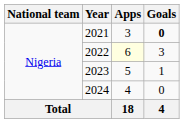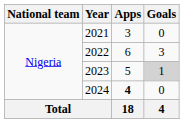(161, 33) bold -> (161, 33) normal
(128, 52) lightyellow background -> (128, 52) no background
(161, 71) no background -> (161, 71) lightgrey background
(128, 90) normal -> (128, 90) bold
